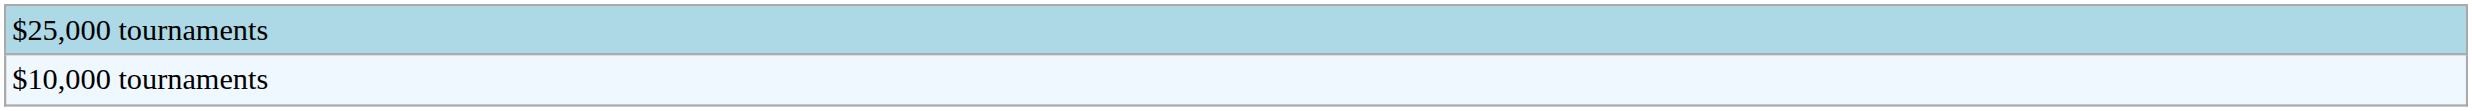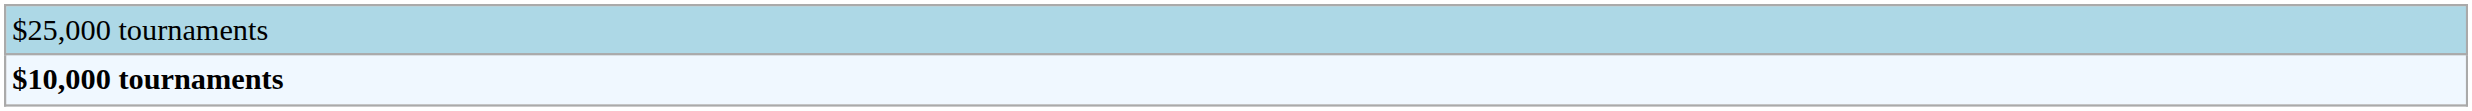(140, 79) normal -> (148, 79) bold
